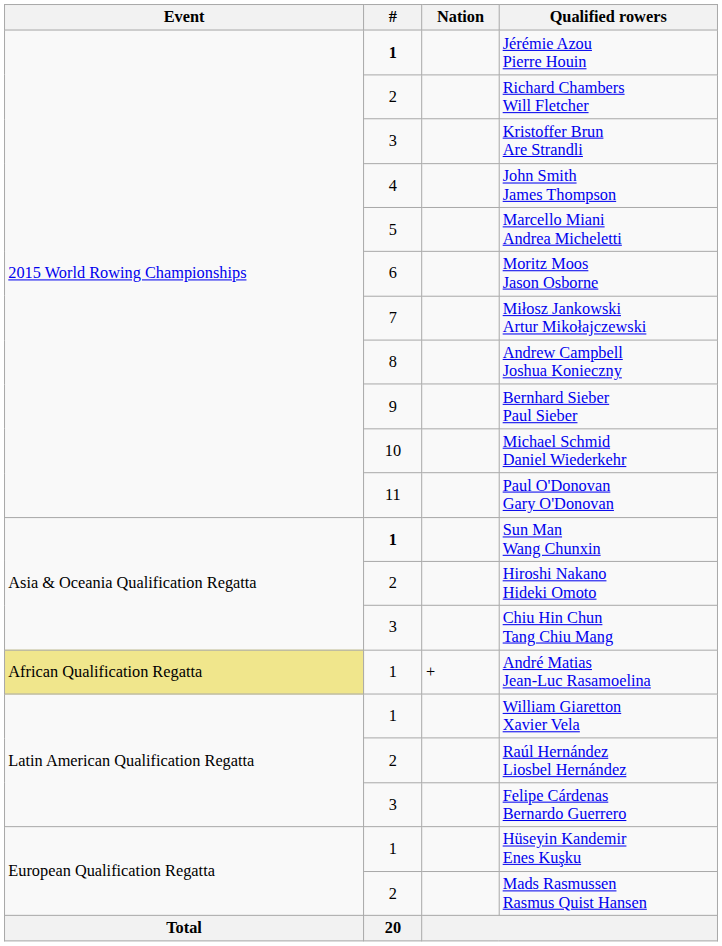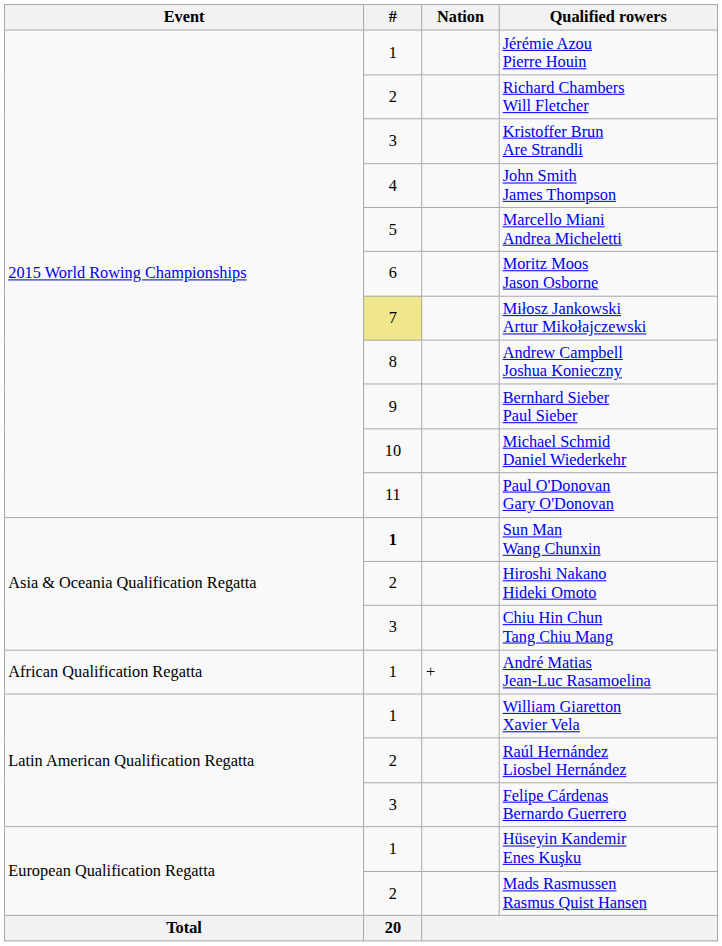(393, 52) bold -> (393, 52) normal
(393, 317) no background -> (393, 317) khaki background
(105, 671) khaki background -> (105, 671) no background
